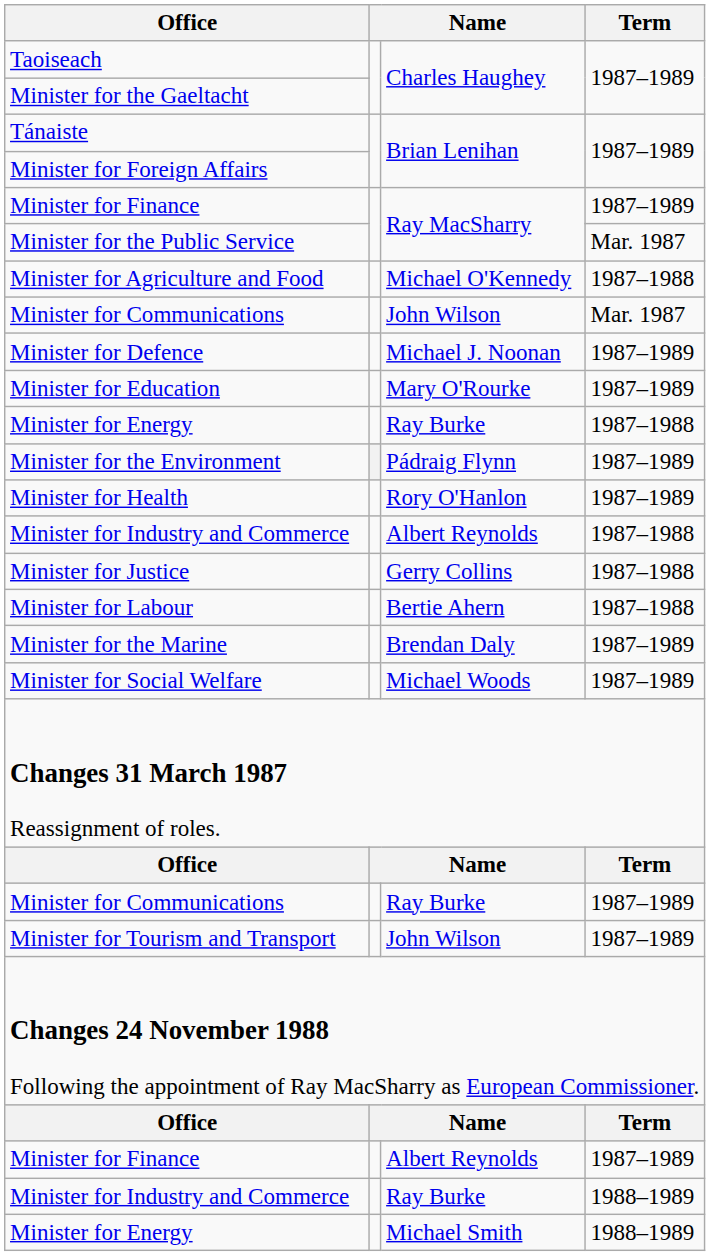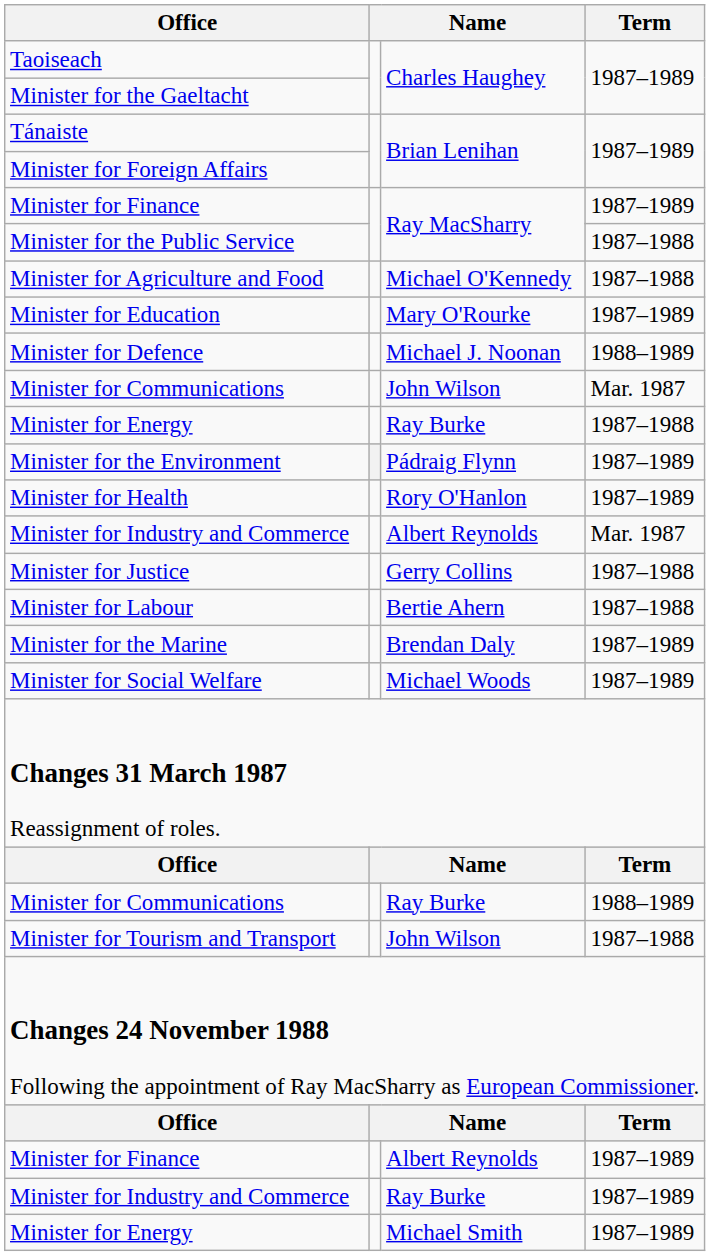(638, 242) Mar. 1987 -> (642, 242) 1987–1988
rows swapped: (147, 315) <-> (115, 388)
(642, 351) 1987–1989 -> (642, 351) 1988–1989
(642, 534) 1987–1988 -> (638, 534) Mar. 1987
(642, 901) 1987–1989 -> (642, 901) 1988–1989
(642, 938) 1987–1989 -> (642, 938) 1987–1988
(642, 1195) 1988–1989 -> (642, 1195) 1987–1989
(642, 1232) 1988–1989 -> (642, 1232) 1987–1989
